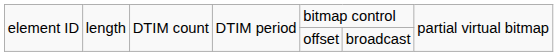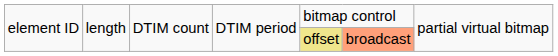(321, 39) no background -> (321, 39) khaki background
(378, 39) no background -> (378, 39) lightsalmon background
